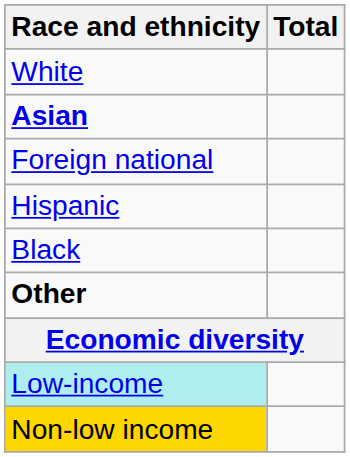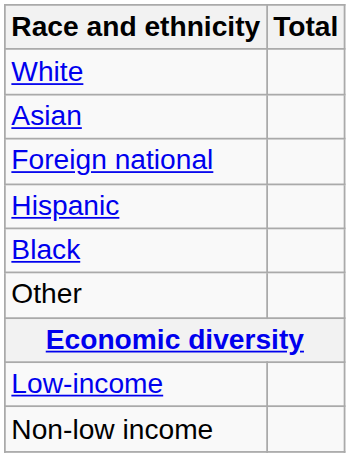(50, 116) bold -> (47, 116) normal
(49, 294) bold -> (47, 294) normal
(87, 384) paleturquoise background -> (87, 384) no background
(112, 428) gold background -> (112, 428) no background
